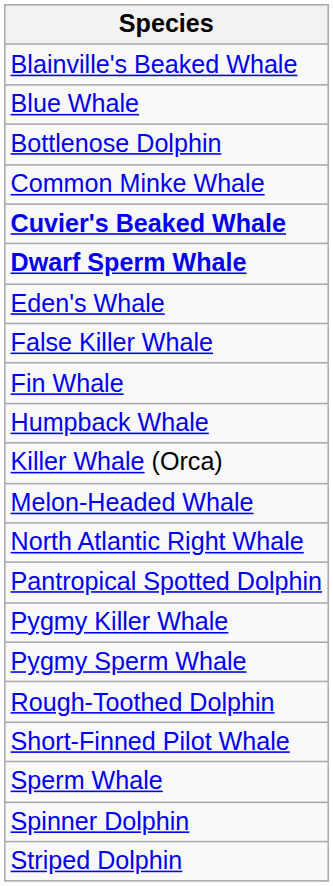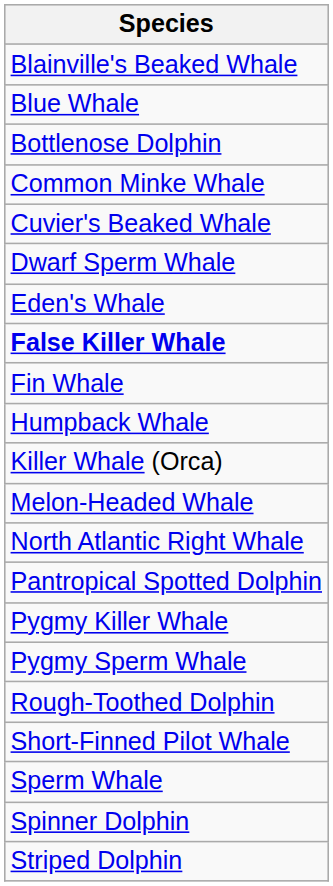(148, 223) bold -> (141, 223) normal
(129, 263) bold -> (123, 263) normal
(112, 343) normal -> (118, 343) bold
